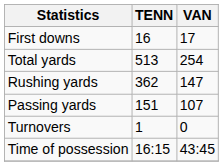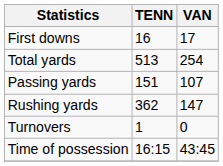rows swapped: (53, 82) <-> (52, 104)
